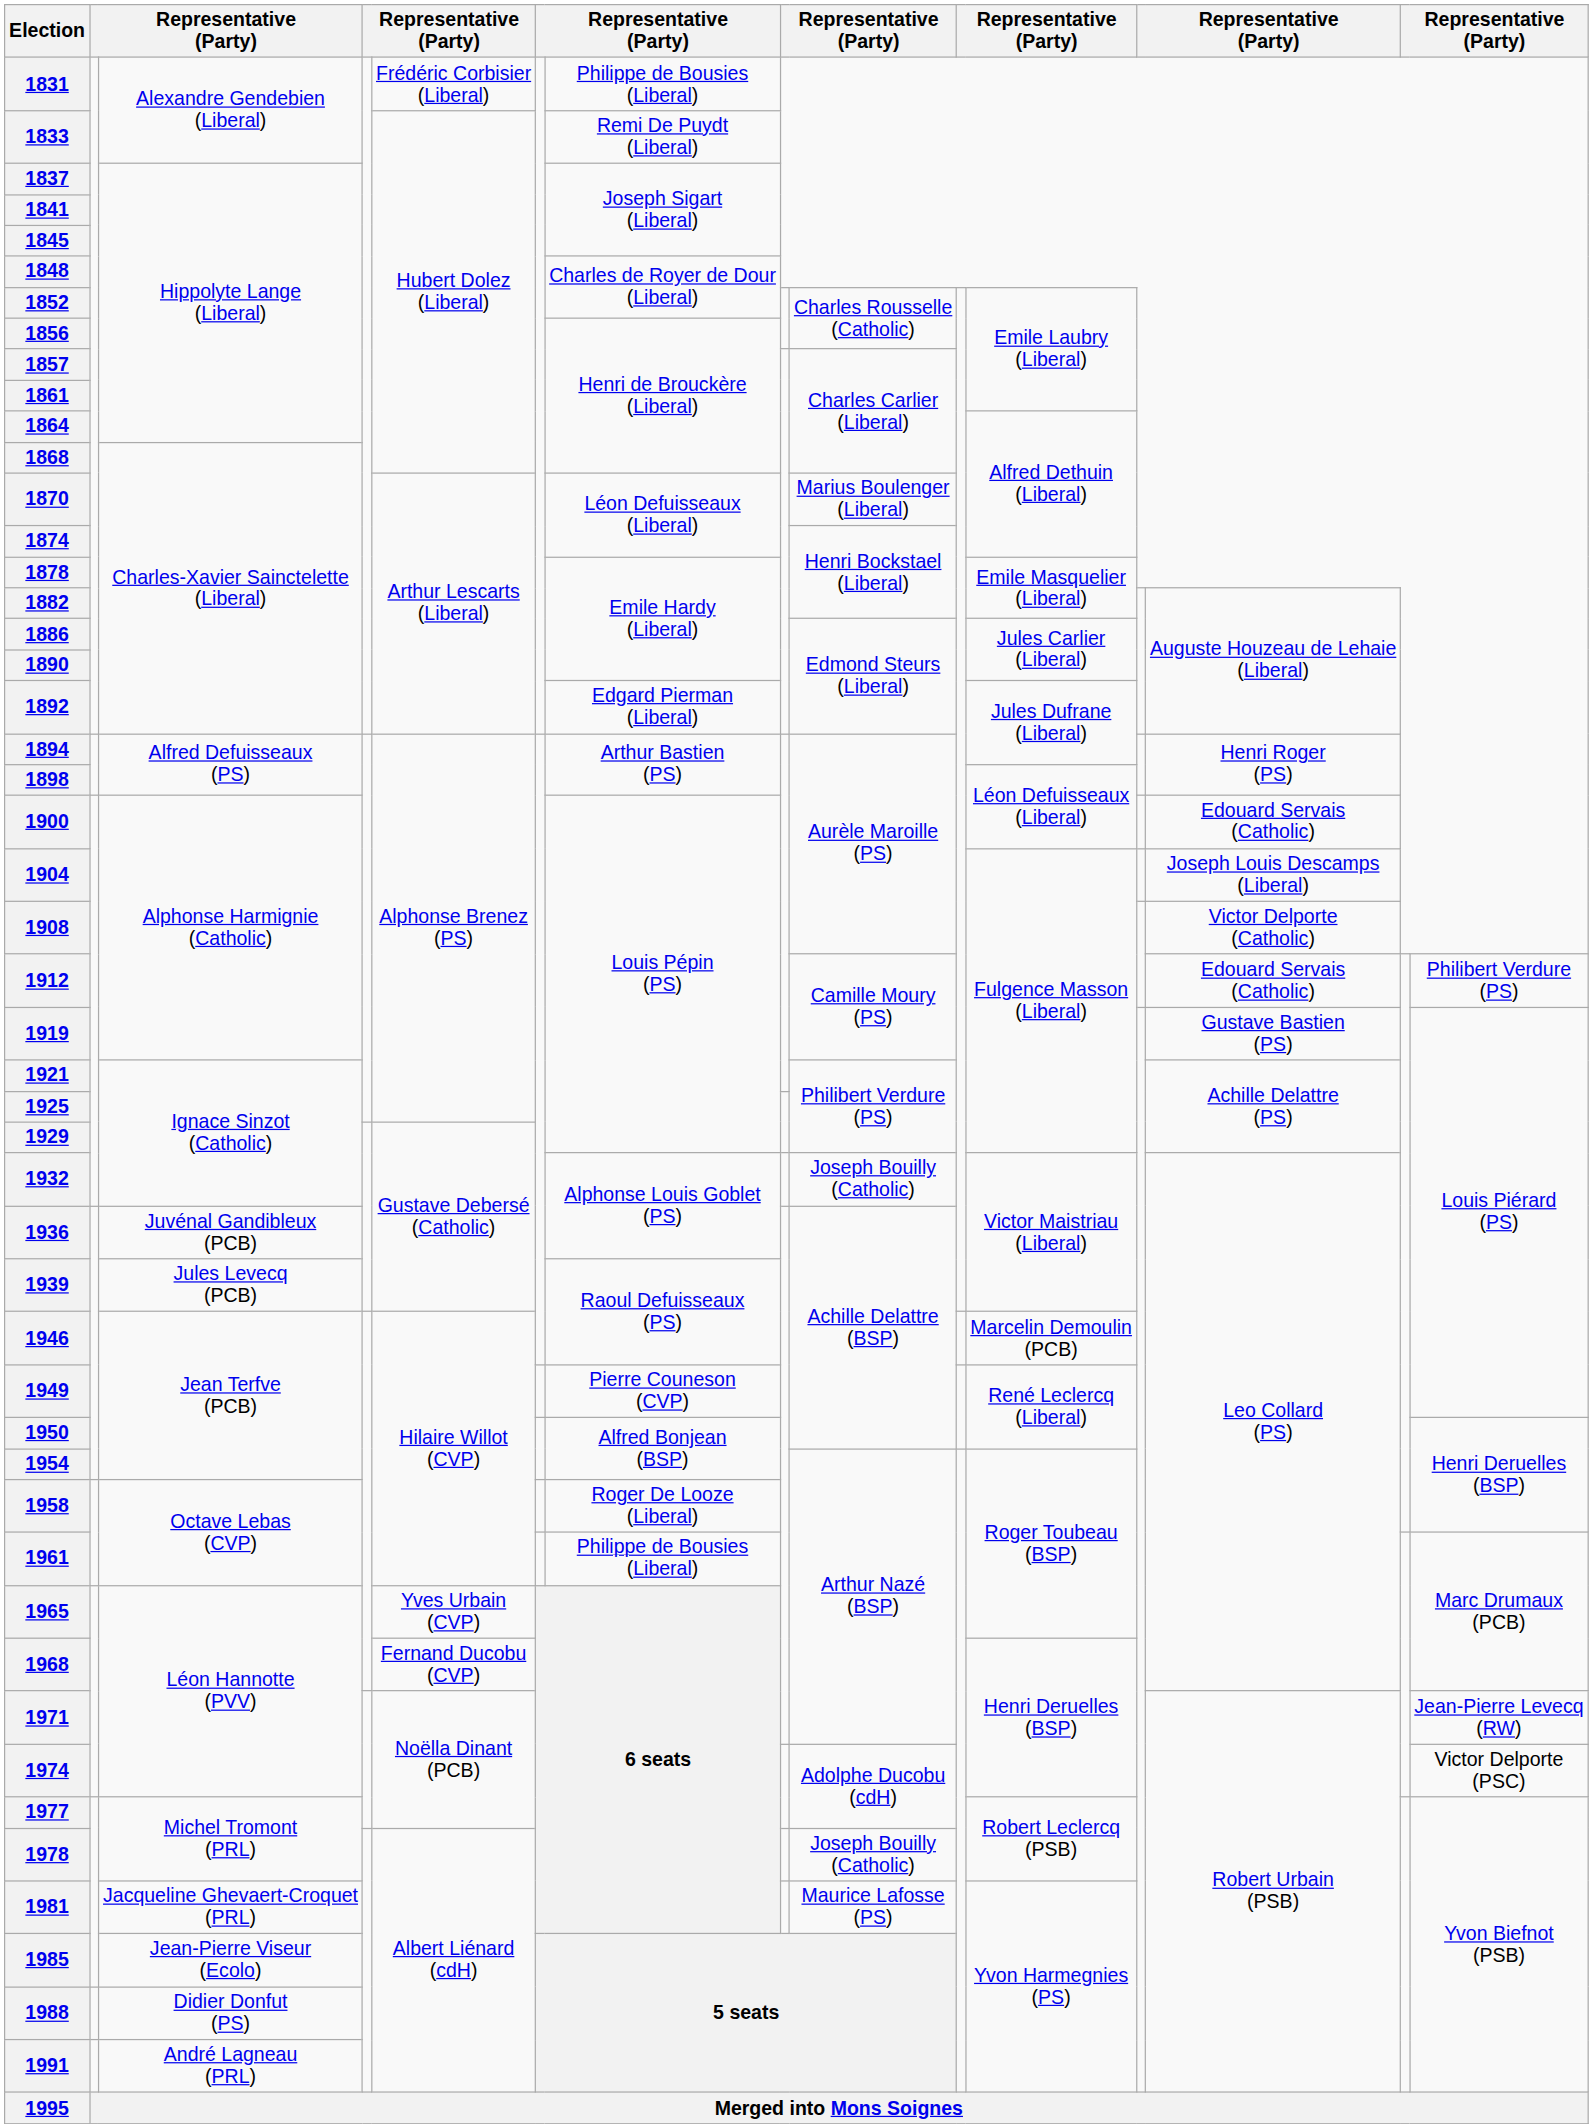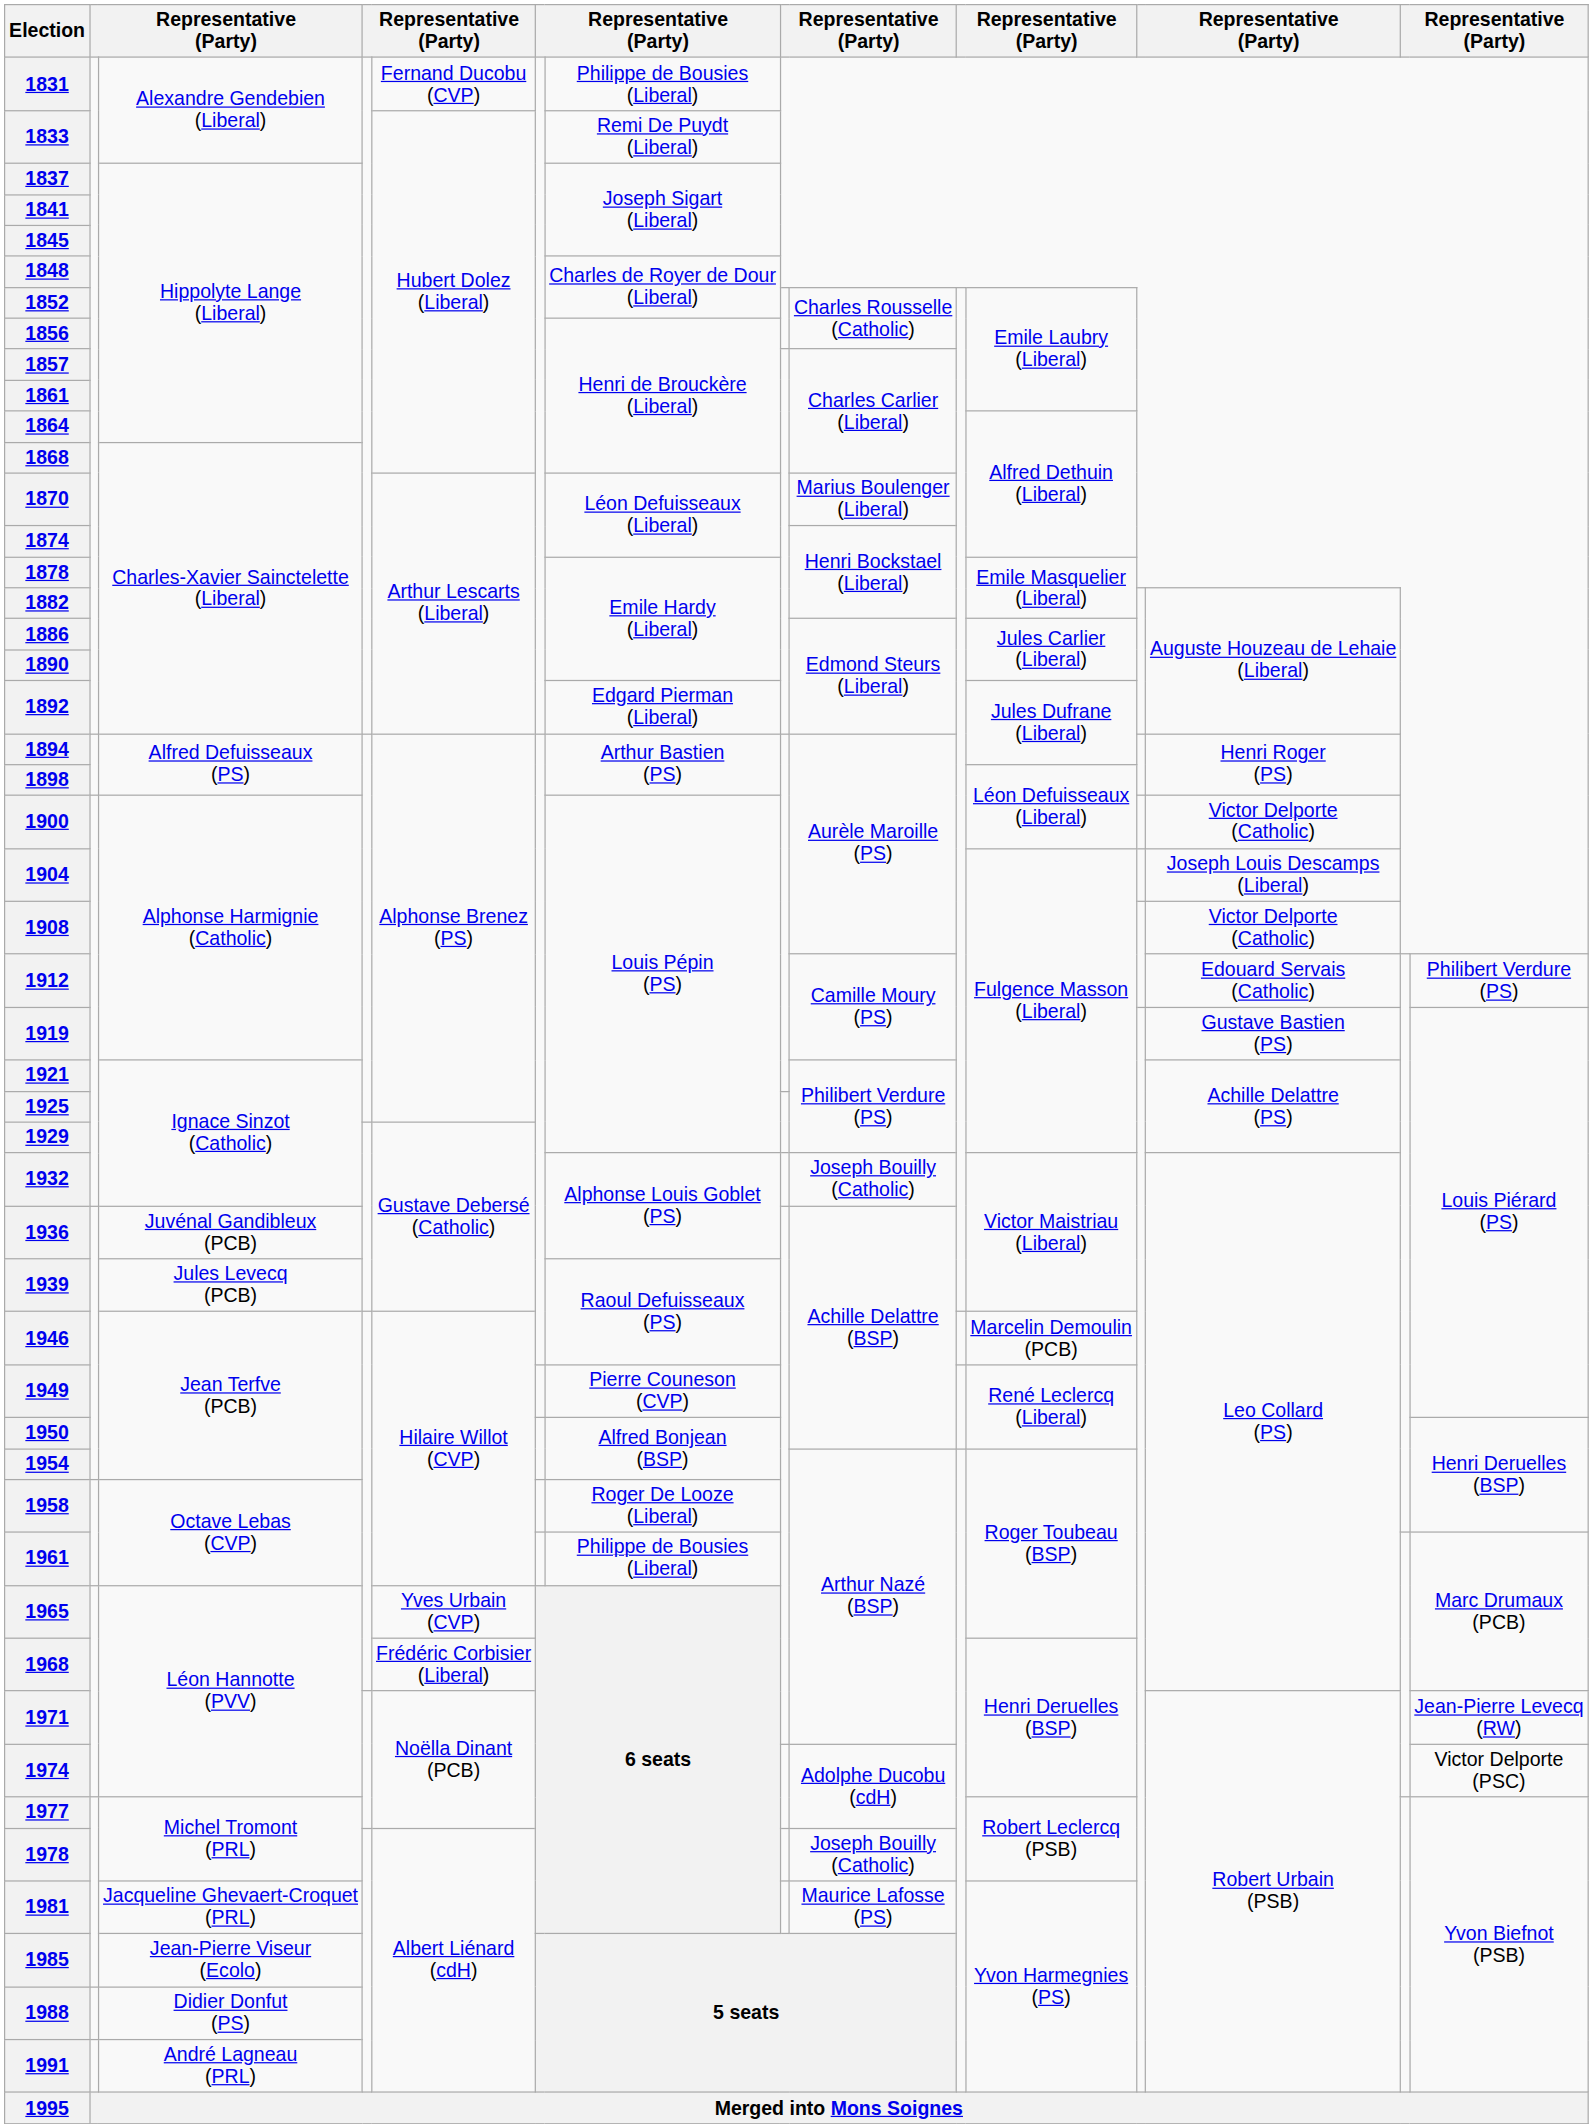(454, 83) Frédéric Corbisier (Liberal) -> (454, 83) Fernand Ducobu (CVP)
(1273, 821) Edouard Servais (Catholic) -> (1273, 821) Victor Delporte (Catholic)
(454, 1664) Fernand Ducobu (CVP) -> (454, 1664) Frédéric Corbisier (Liberal)
